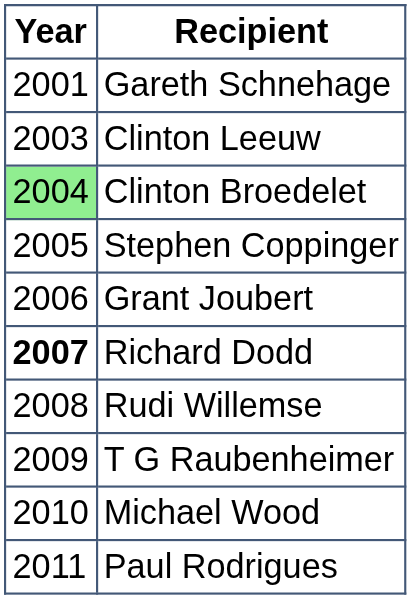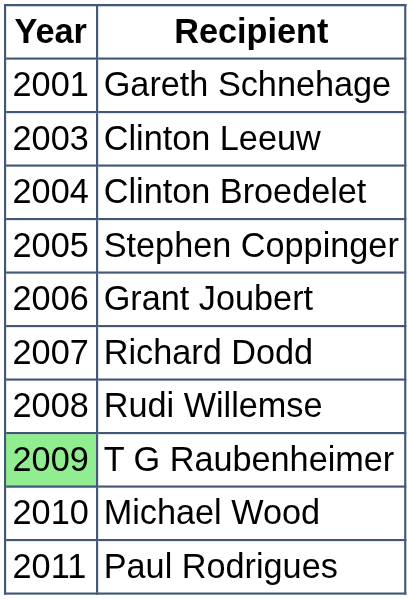(51, 191) lightgreen background -> (51, 191) no background
(51, 352) bold -> (51, 352) normal
(51, 459) no background -> (51, 459) lightgreen background
